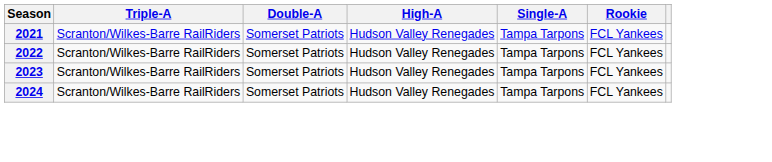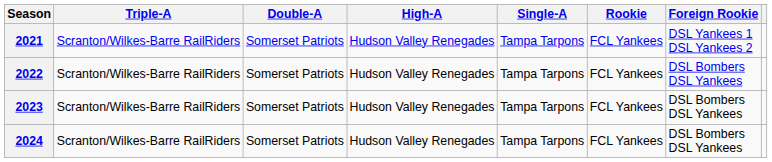+ column: (713, 14)
